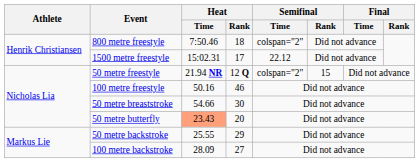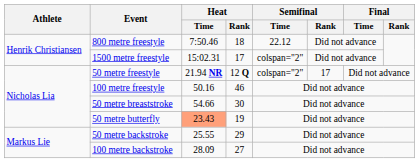(280, 42) colspan="2" -> (280, 42) 22.12
(280, 58) 22.12 -> (280, 58) colspan="2"
(326, 73) 15 -> (326, 73) 17
(239, 119) 20 -> (239, 119) 19
